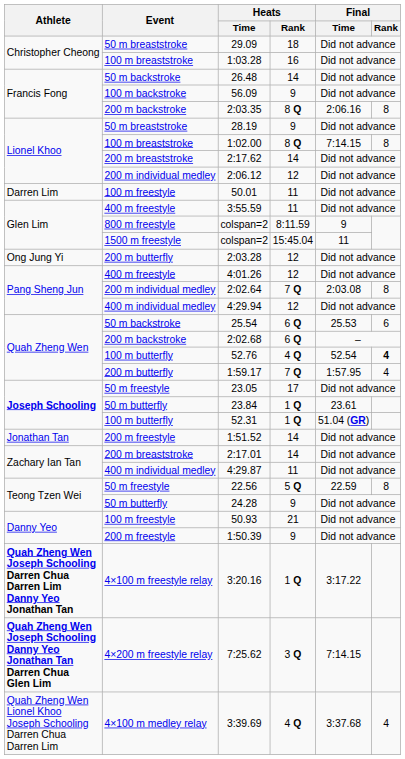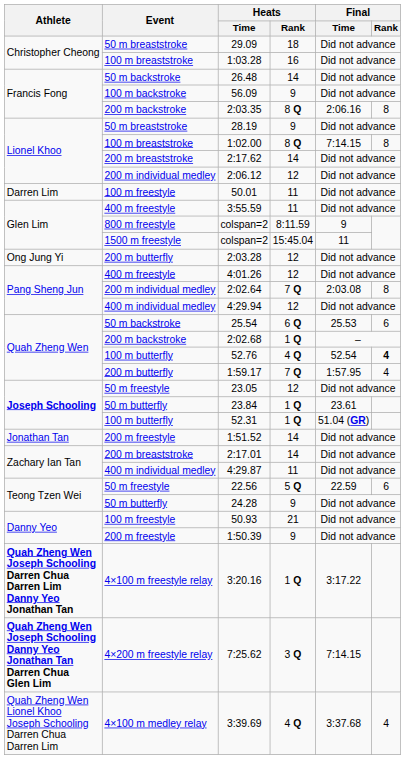(293, 340) 6 Q -> (293, 340) 1 Q
(293, 389) 17 -> (293, 389) 12
(386, 487) 8 -> (386, 487) 6
